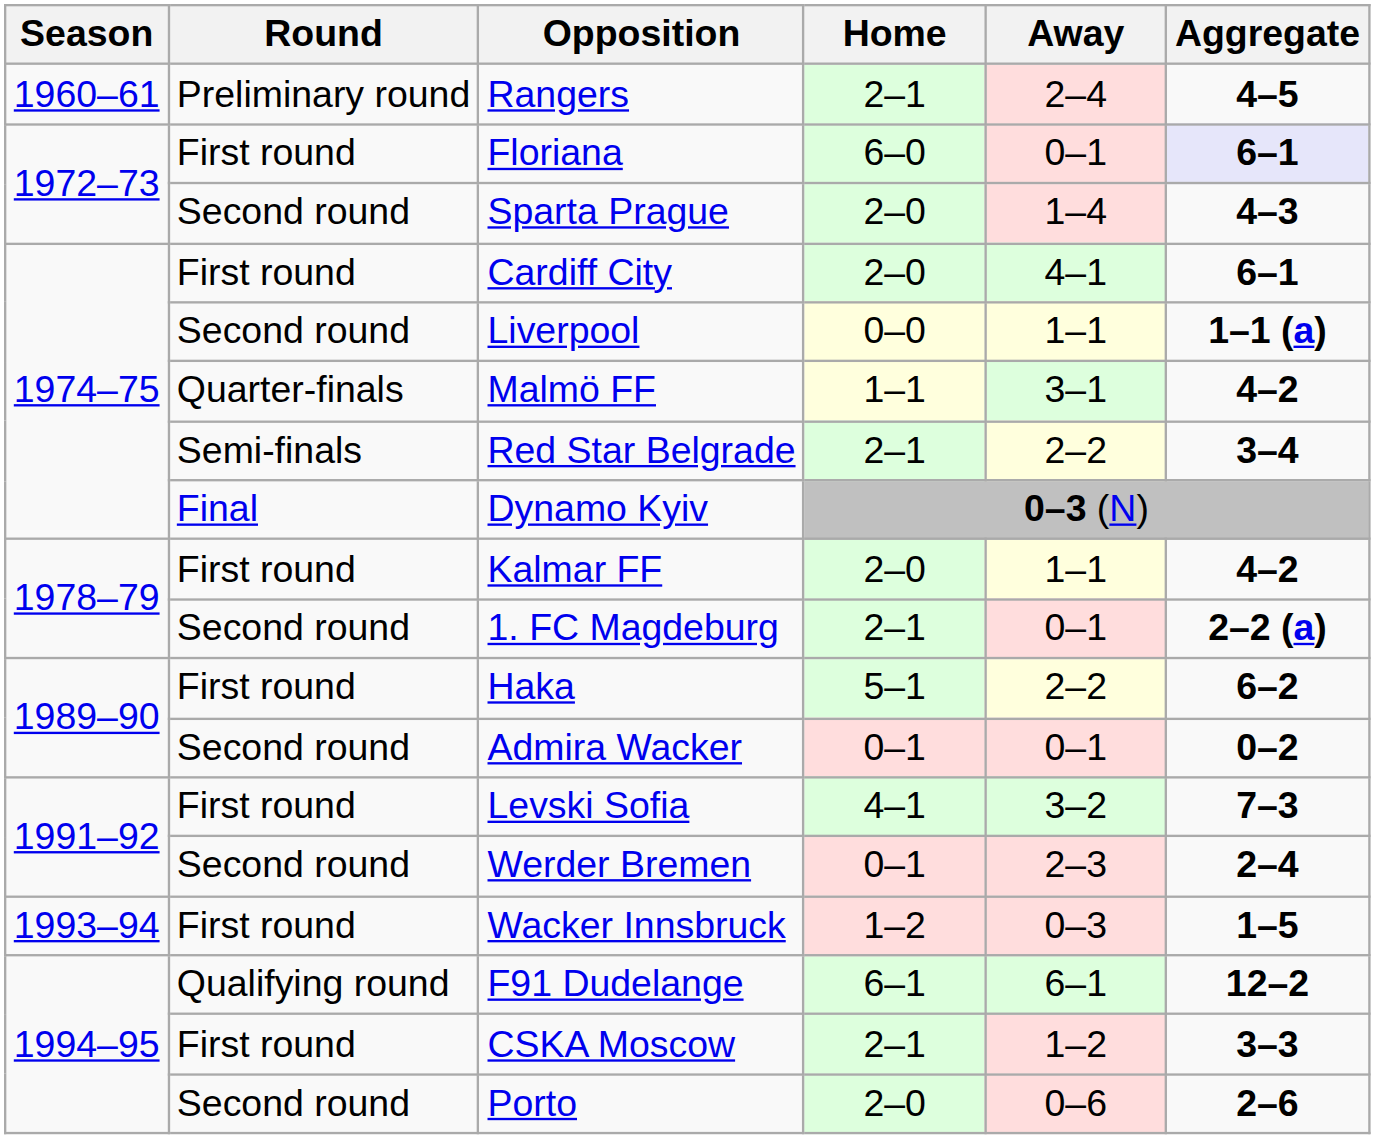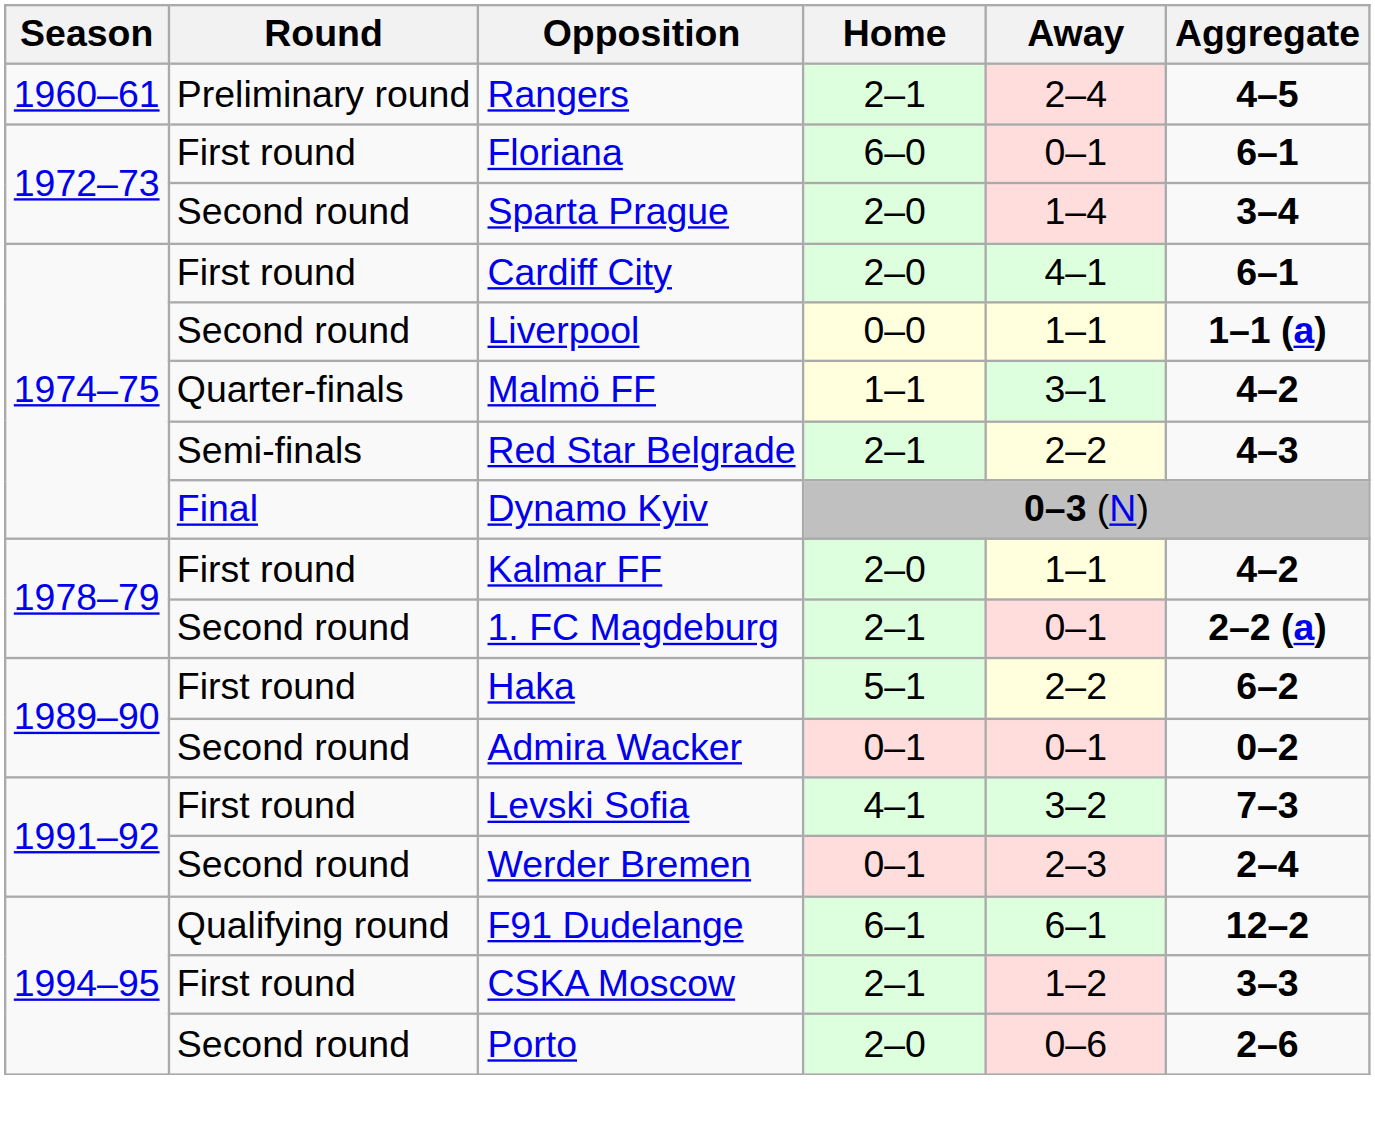(1267, 152) lavender background -> (1267, 152) no background
(1267, 212) 4–3 -> (1267, 212) 3–4
(1267, 449) 3–4 -> (1267, 449) 4–3
- row: (637, 924)
